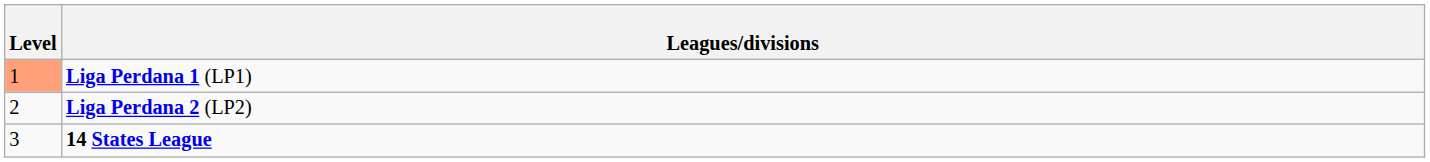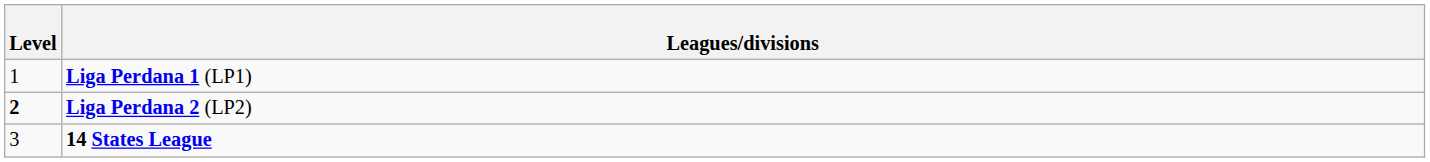(14, 75) lightsalmon background -> (14, 75) no background
(14, 107) normal -> (14, 107) bold
